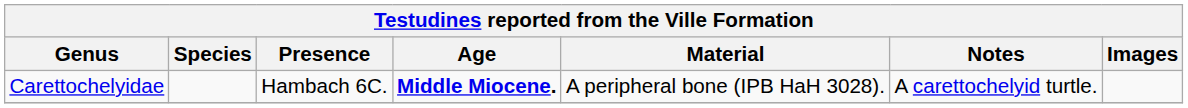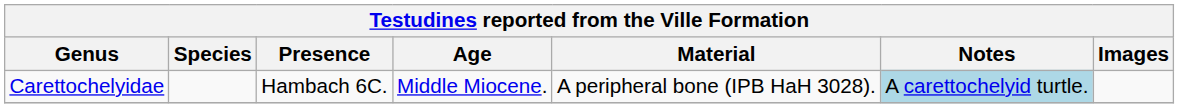(477, 86) bold -> (472, 86) normal
(996, 86) no background -> (987, 86) lightblue background
